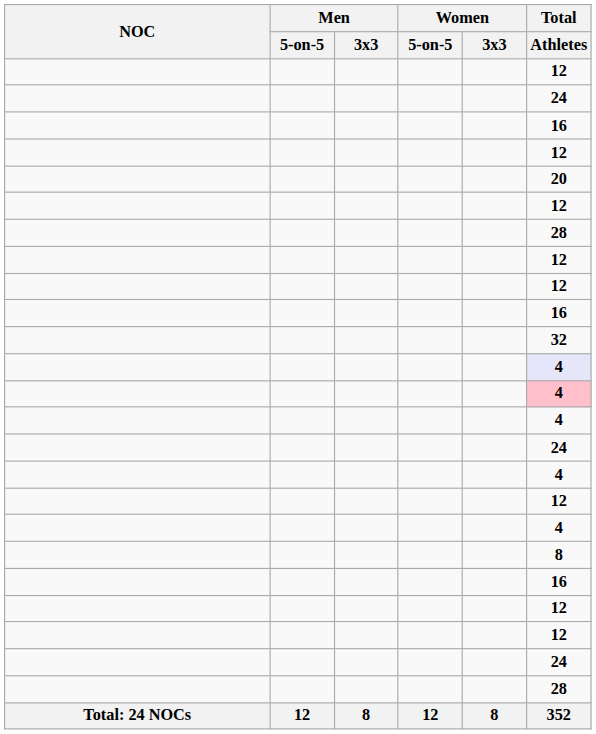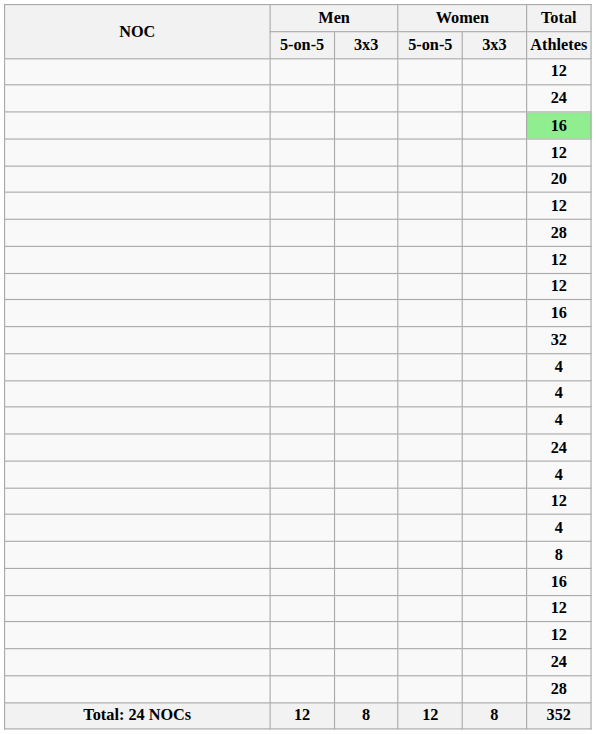(559, 125) no background -> (559, 125) lightgreen background
(559, 367) lavender background -> (559, 367) no background
(559, 394) pink background -> (559, 394) no background
